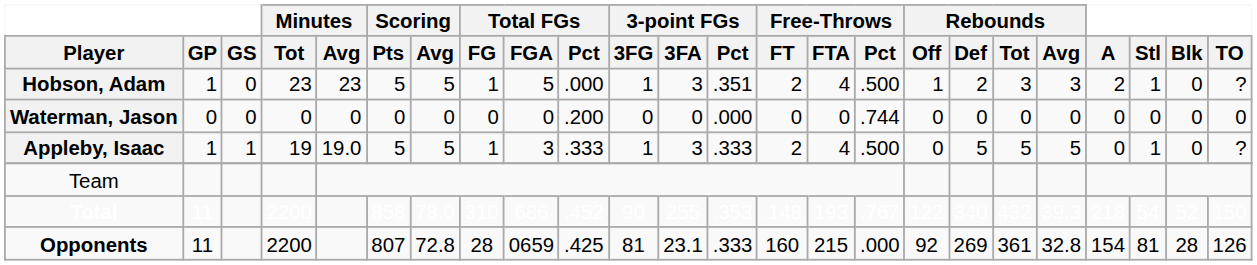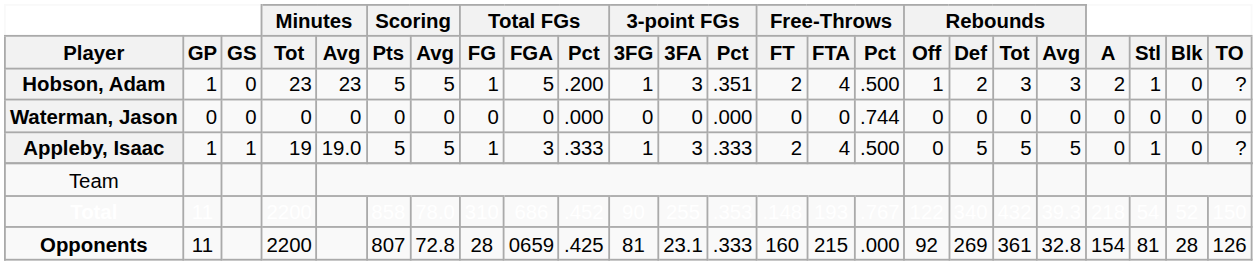(584, 85) .000 -> (584, 85) .200
(584, 116) .200 -> (584, 116) .000
